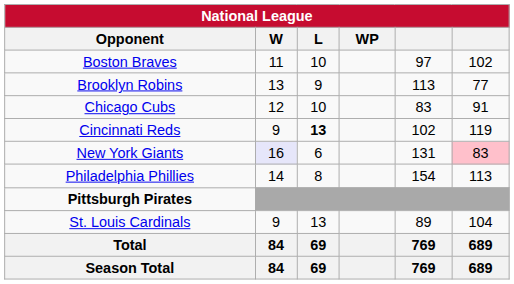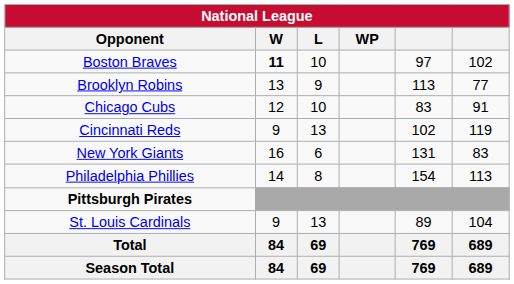(276, 62) normal -> (276, 62) bold
(318, 130) bold -> (318, 130) normal
(276, 153) lavender background -> (276, 153) no background
(481, 153) pink background -> (481, 153) no background
